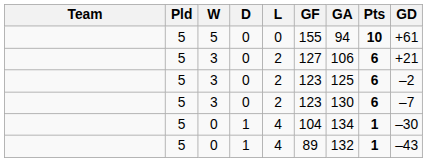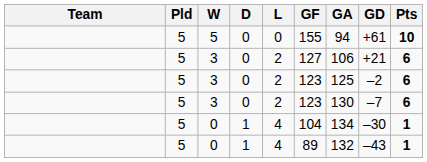columns swapped: (407, 15) <-> (374, 15)
